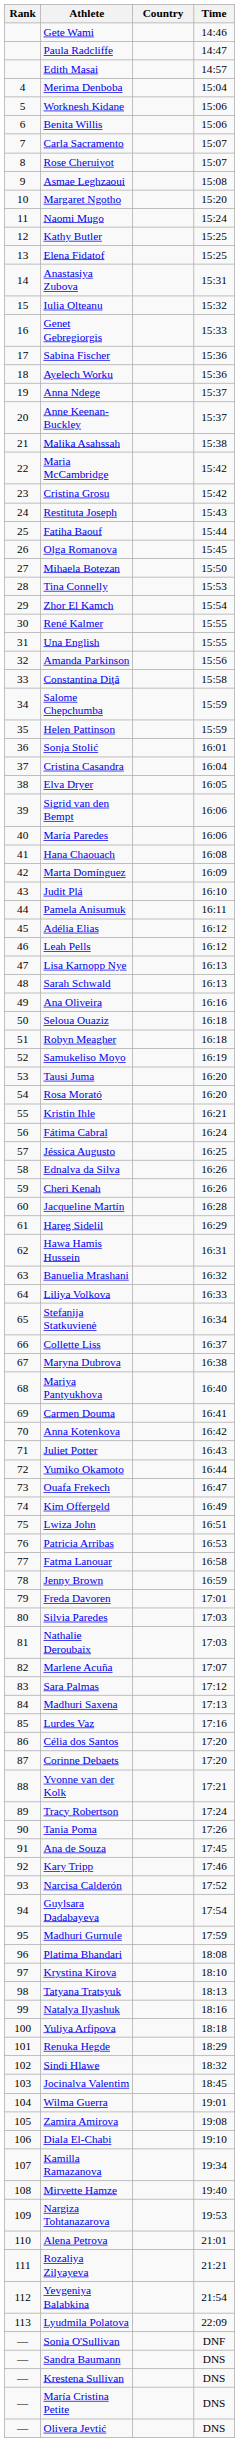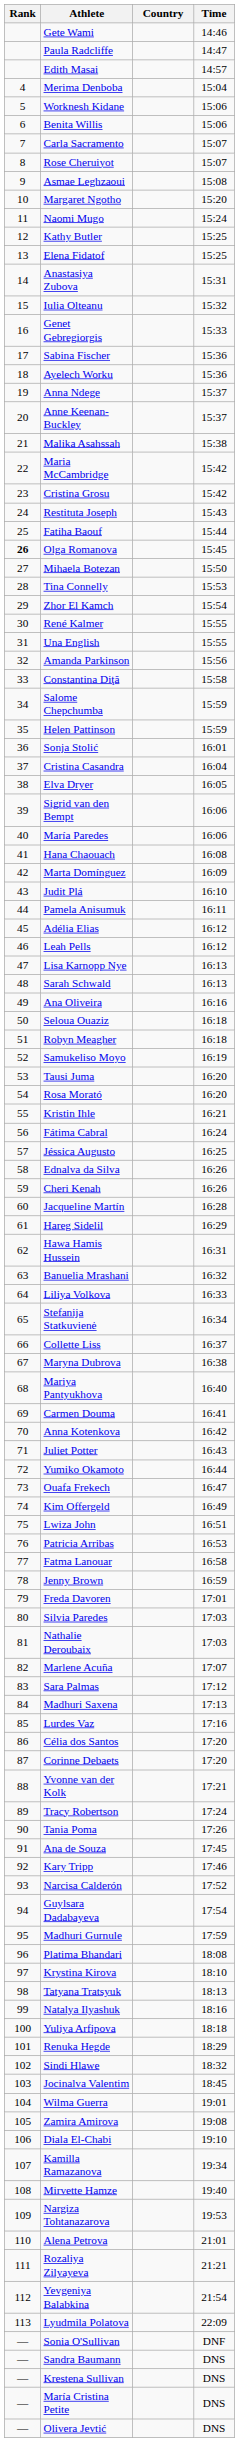(23, 549) normal -> (23, 549) bold
